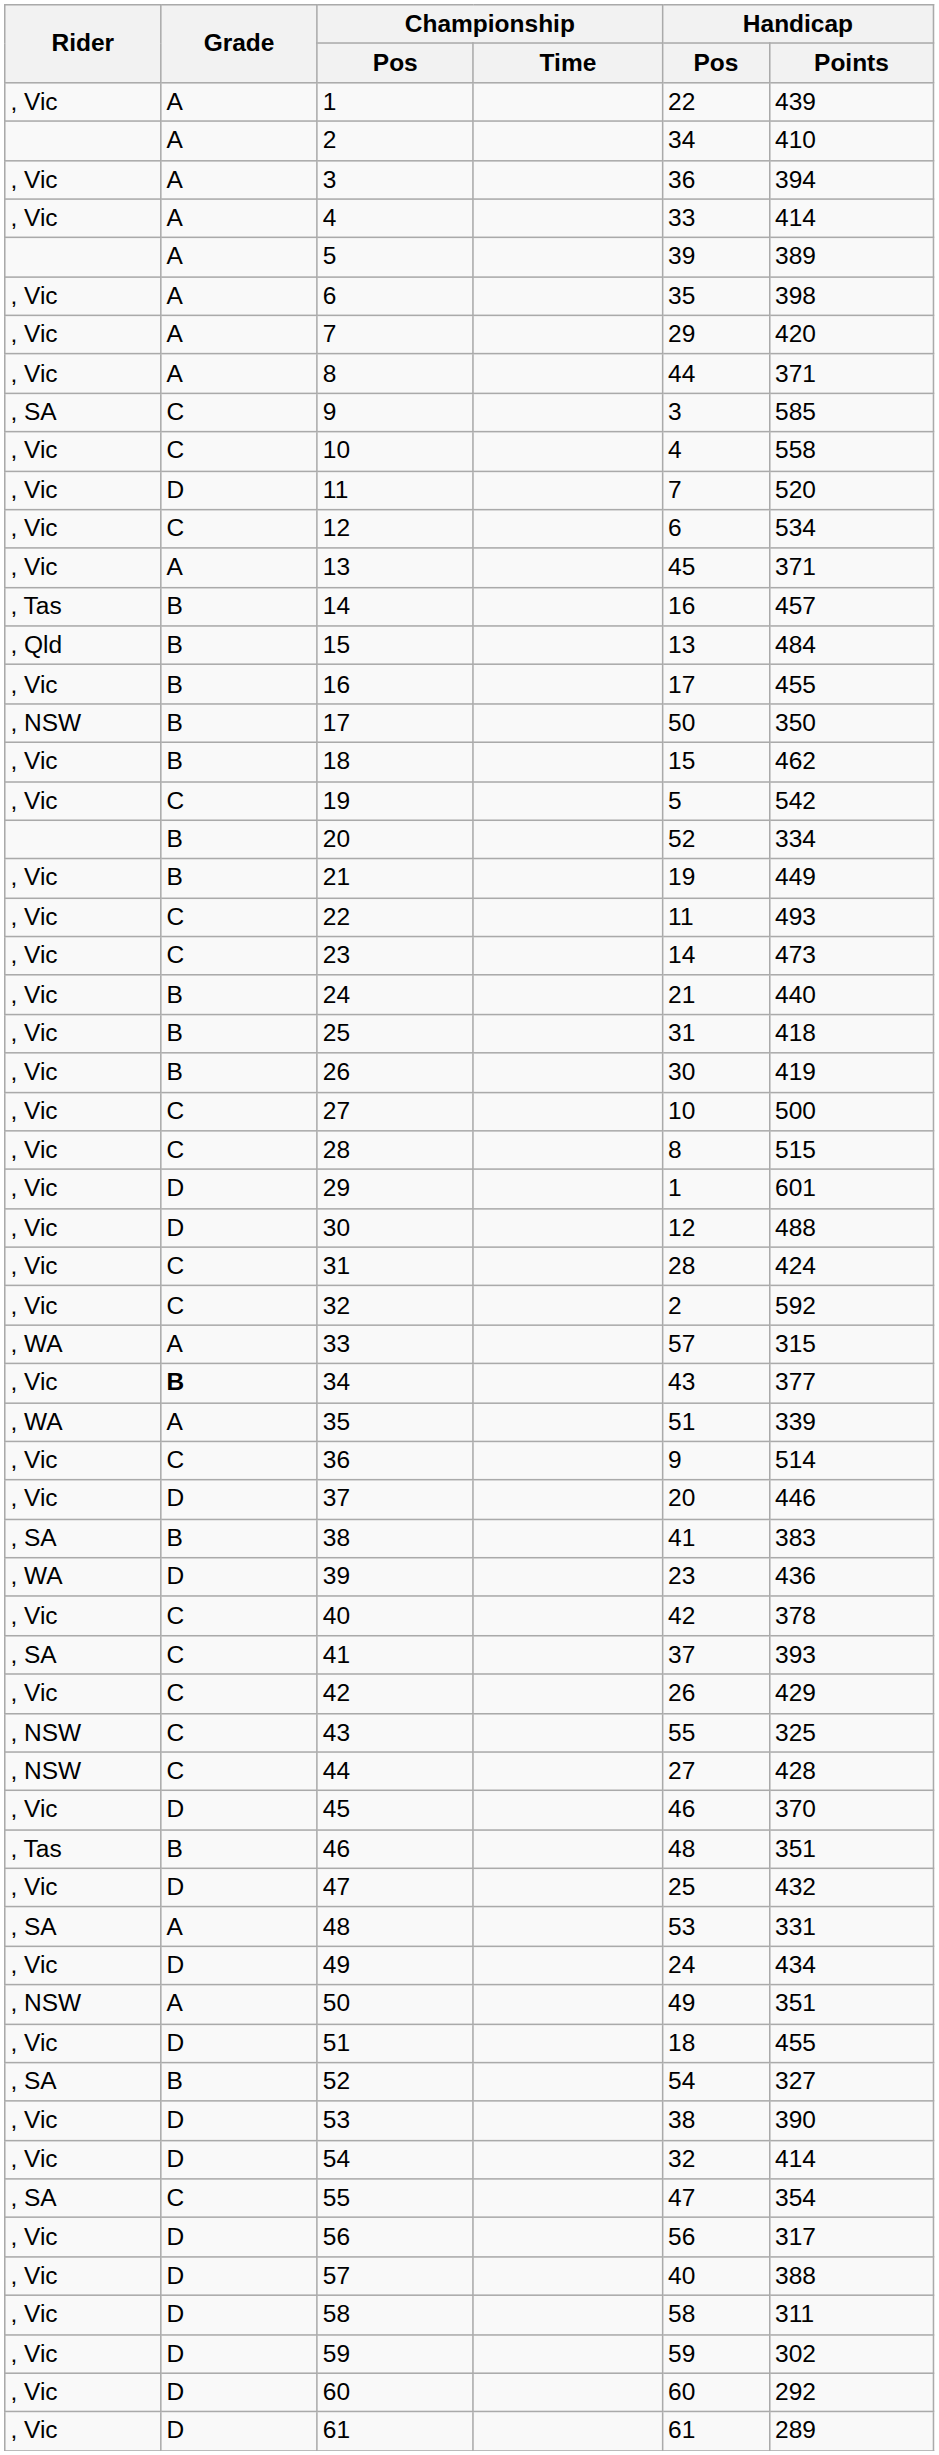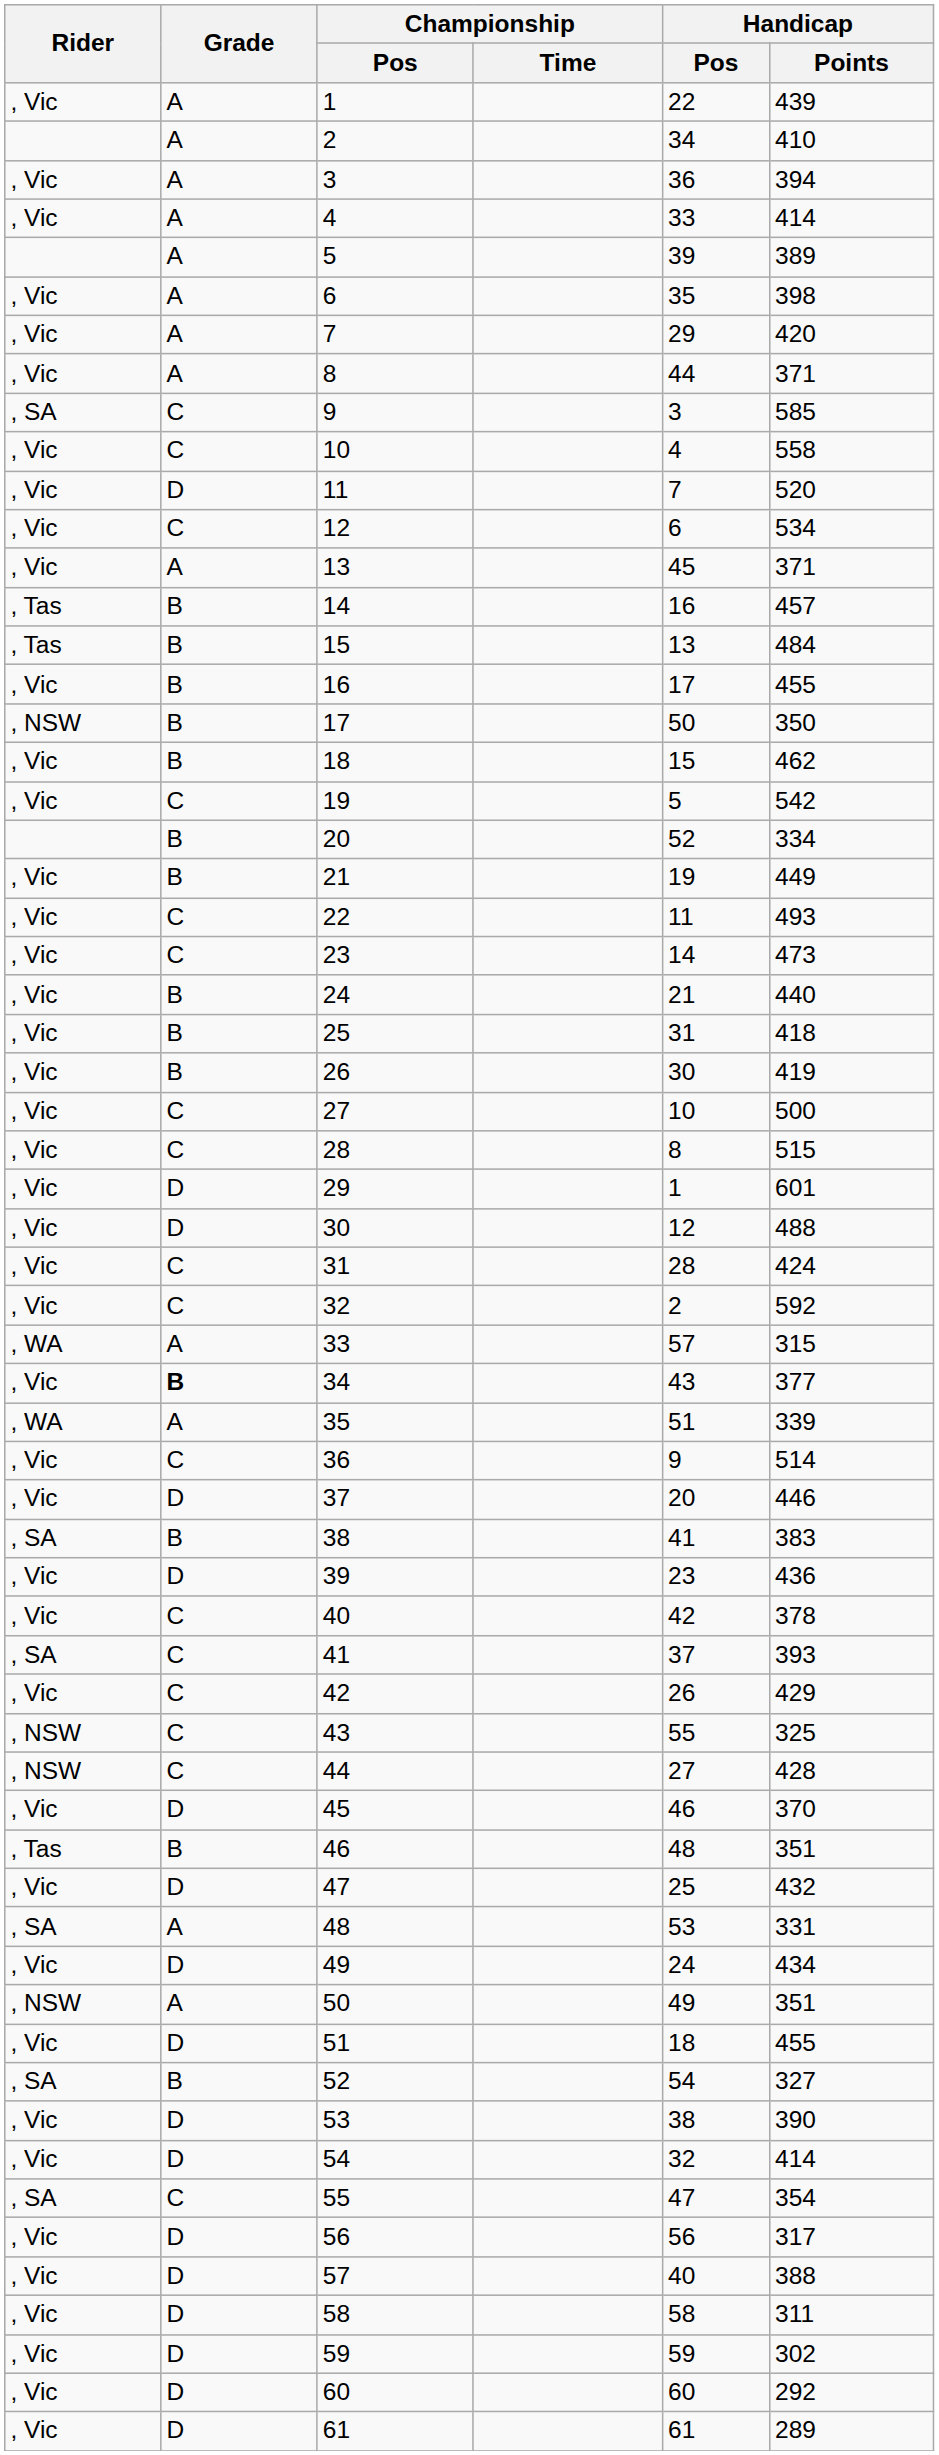(36, 645) , Qld -> (36, 645) , Tas
(36, 1576) , WA -> (34, 1576) , Vic
